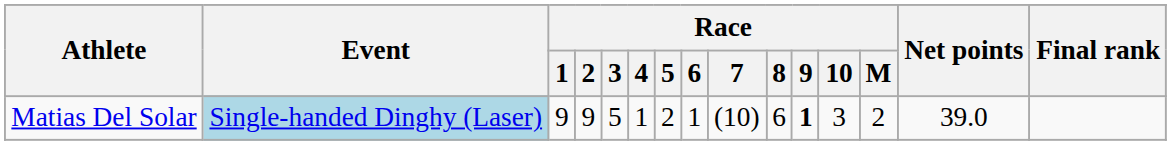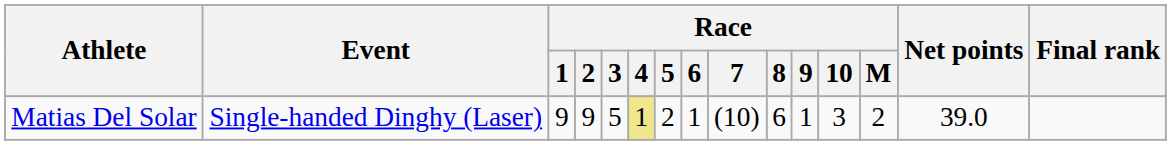(376, 117) lightblue background -> (376, 117) no background
(641, 117) no background -> (641, 117) khaki background
(806, 117) bold -> (806, 117) normal
